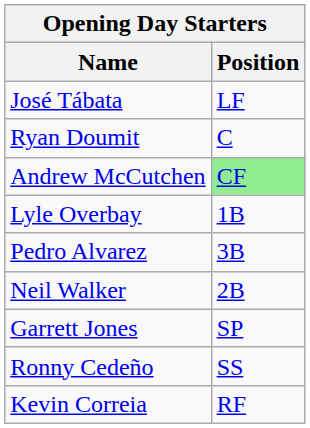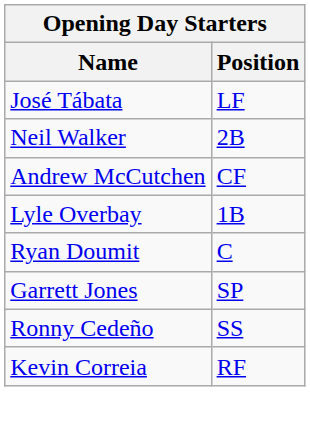rows swapped: (68, 289) <-> (75, 137)
(231, 175) lightgreen background -> (231, 175) no background
- row: (79, 251)
